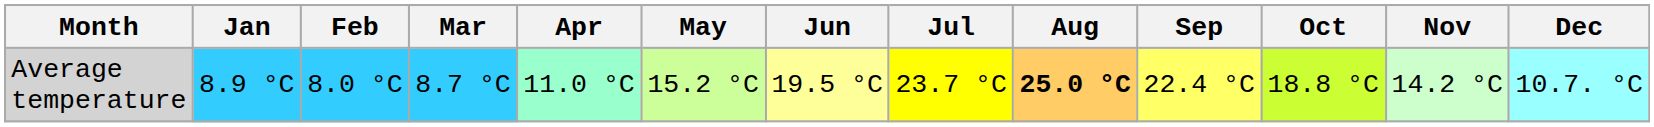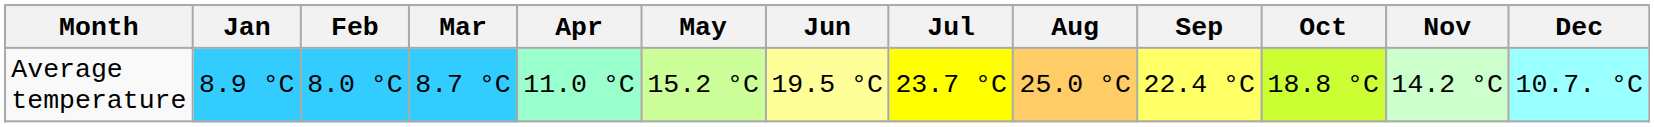(99, 85) lightgrey background -> (99, 85) no background
(1075, 85) bold -> (1075, 85) normal
